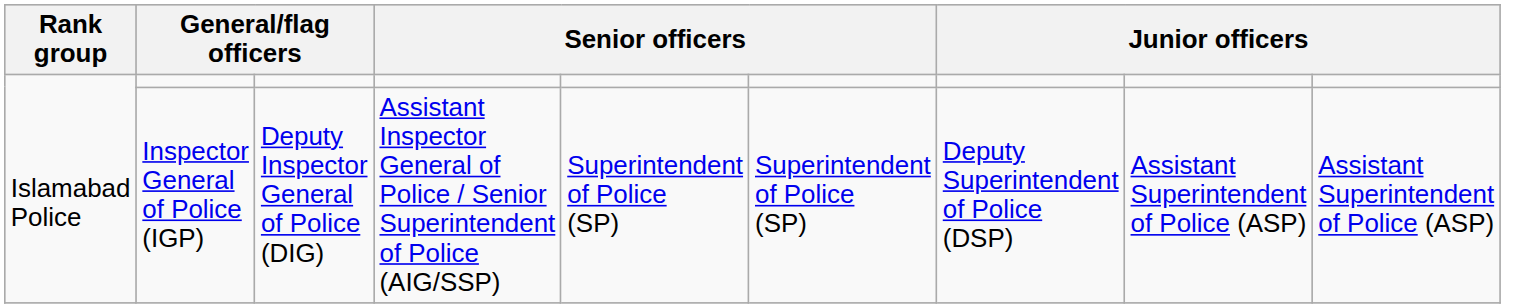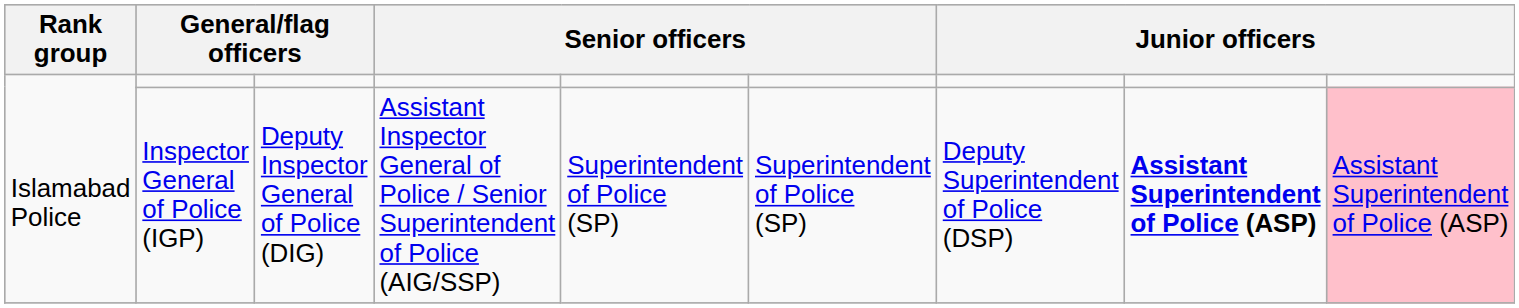(1218, 194) normal -> (1226, 194) bold
(1406, 194) no background -> (1420, 194) pink background
